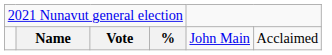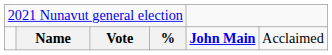(220, 38) normal -> (223, 38) bold
